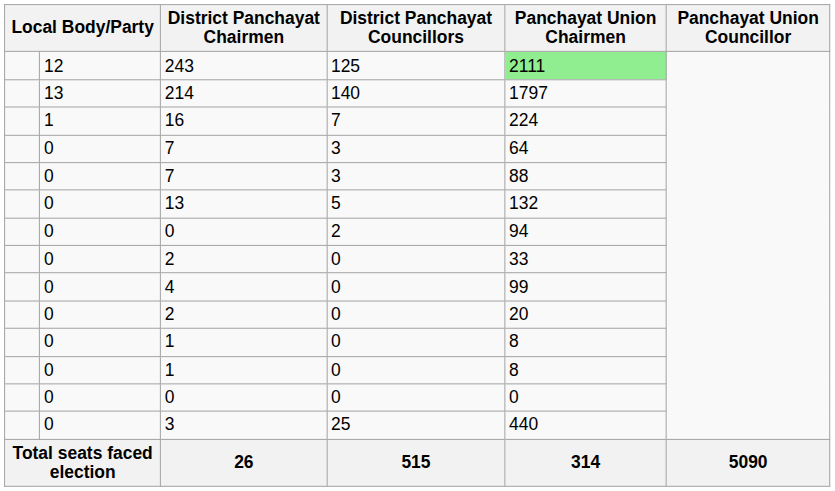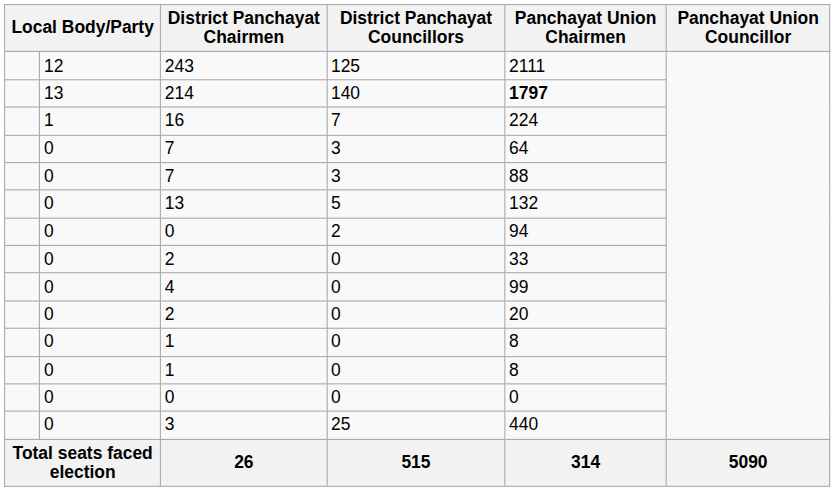(527, 65) lightgreen background -> (527, 65) no background
(528, 93) normal -> (528, 93) bold
